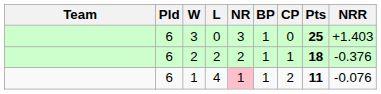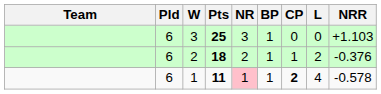columns swapped: (217, 15) <-> (316, 15)
(353, 36) +1.403 -> (353, 36) +1.103
(290, 78) normal -> (294, 78) bold
(353, 78) -0.076 -> (353, 78) -0.578
